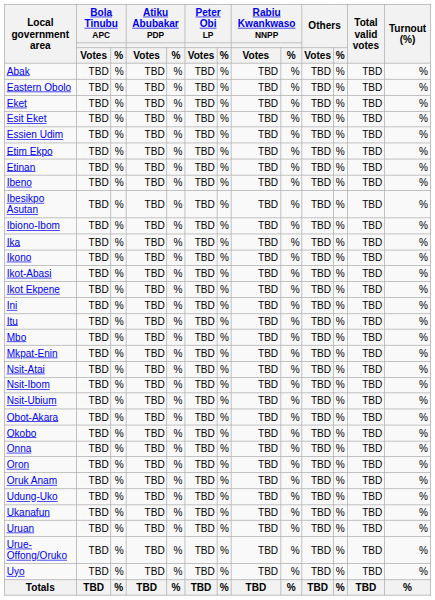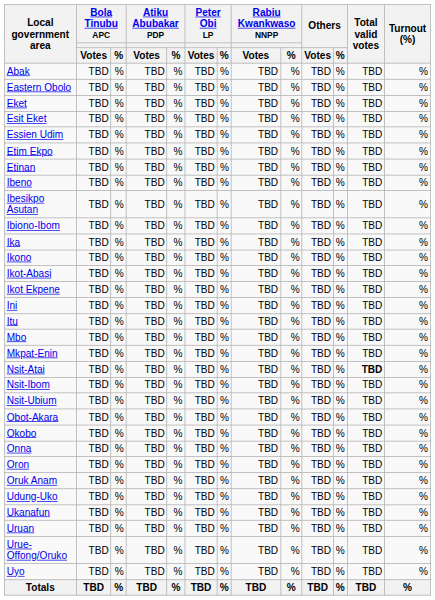(372, 370) normal -> (372, 370) bold
